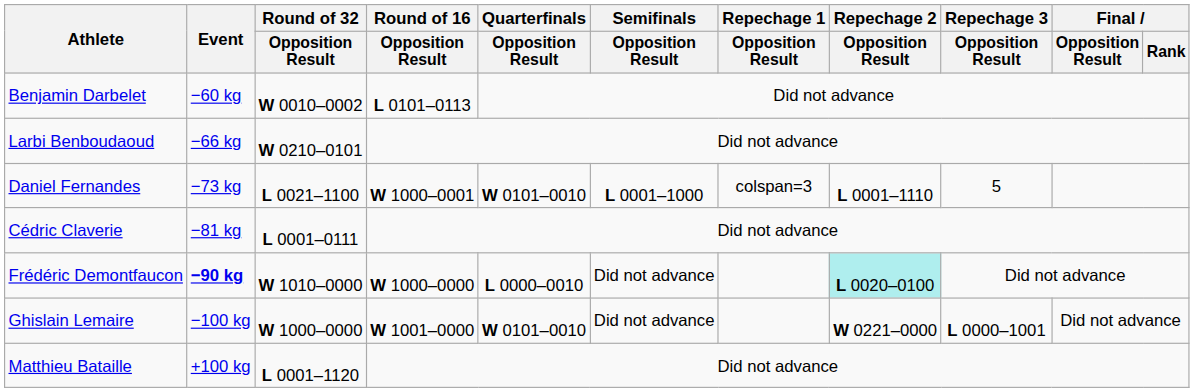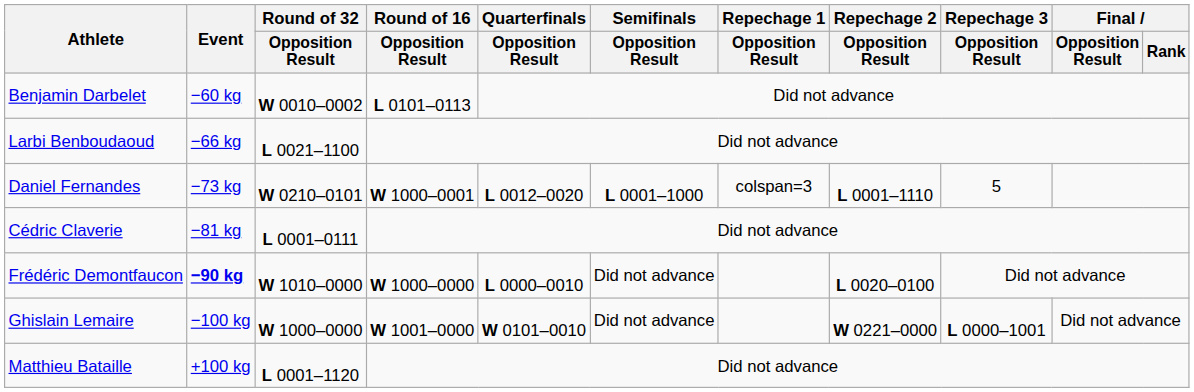(310, 150) W 0210–0101 -> (310, 150) L 0021–1100
(310, 195) L 0021–1100 -> (310, 195) W 0210–0101
(534, 195) W 0101–0010 -> (534, 195) L 0012–0020
(885, 285) paleturquoise background -> (885, 285) no background
